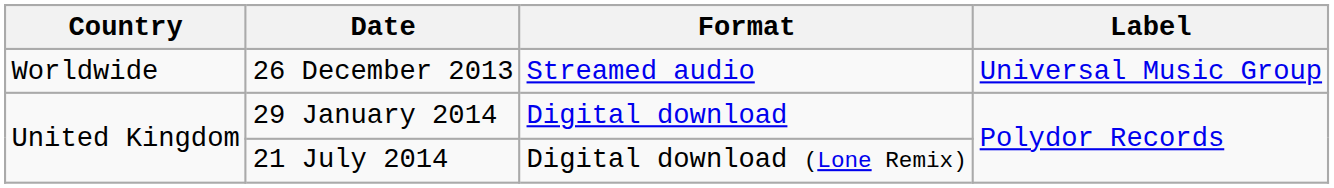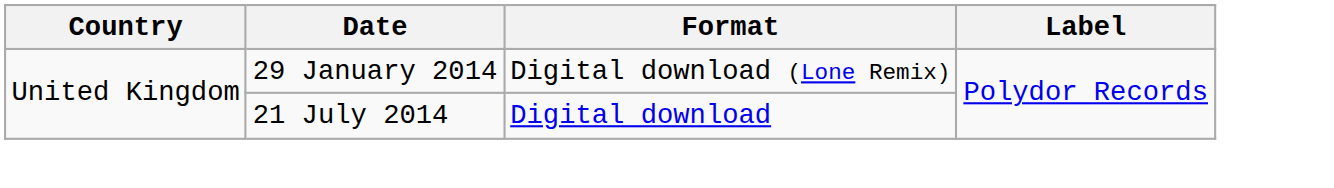- row: (383, 71)
(657, 116) Digital download -> (730, 71) Digital download (Lone Remix)
(747, 160) Digital download (Lone Remix) -> (641, 116) Digital download
